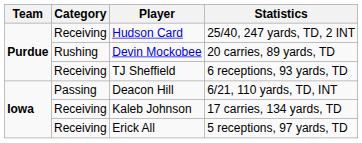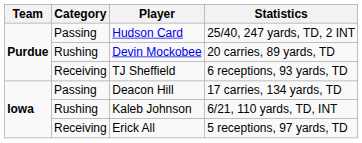(80, 33) Receiving -> (75, 33) Passing
(272, 90) 6/21, 110 yards, TD, INT -> (274, 90) 17 carries, 134 yards, TD
(80, 109) Receiving -> (76, 109) Rushing
(274, 109) 17 carries, 134 yards, TD -> (272, 109) 6/21, 110 yards, TD, INT
